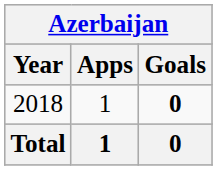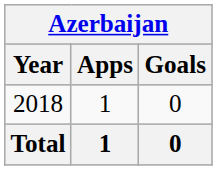(175, 104) bold -> (175, 104) normal
